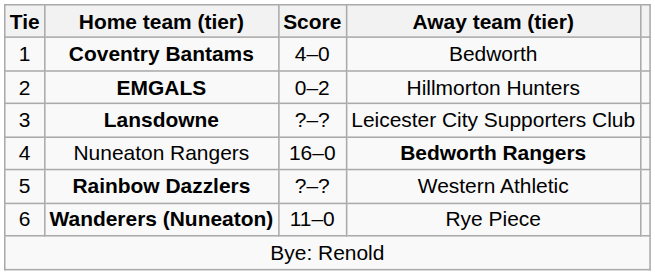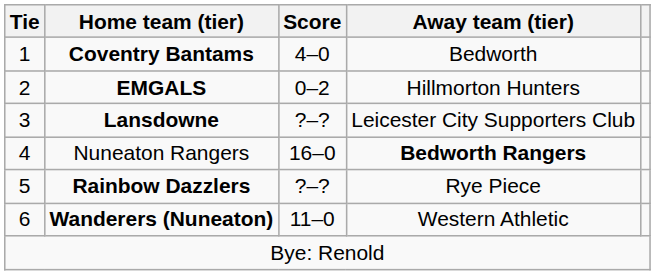(493, 186) Western Athletic -> (493, 186) Rye Piece
(493, 219) Rye Piece -> (493, 219) Western Athletic
